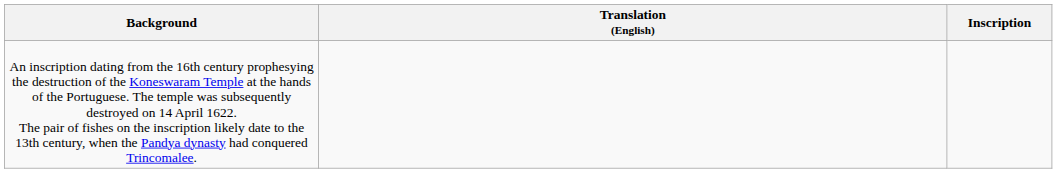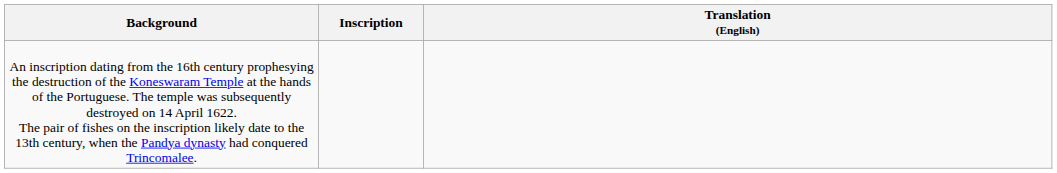columns swapped: (633, 22) <-> (1000, 22)
